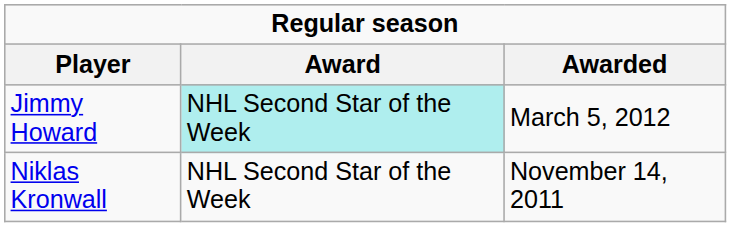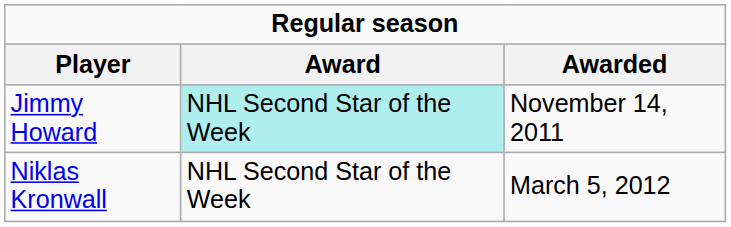(590, 118) March 5, 2012 -> (589, 118) November 14, 2011
(589, 186) November 14, 2011 -> (590, 186) March 5, 2012
